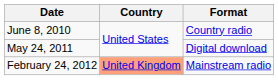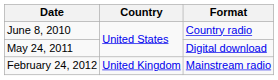(141, 65) lightsalmon background -> (141, 65) no background
